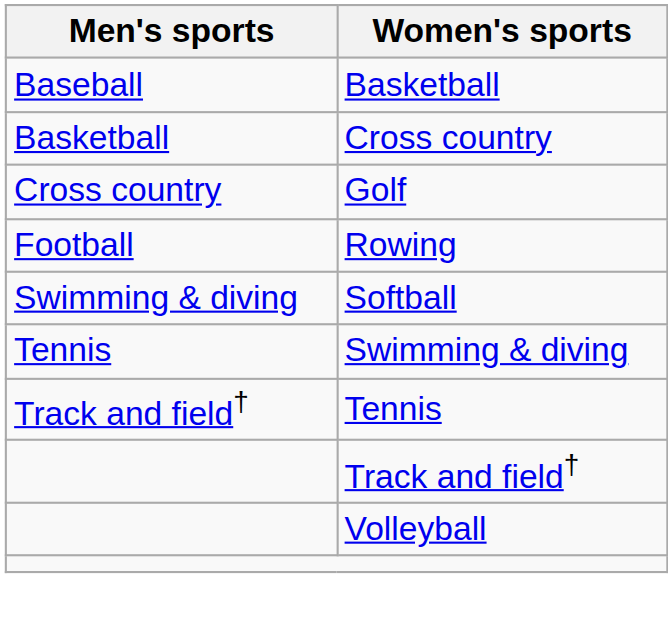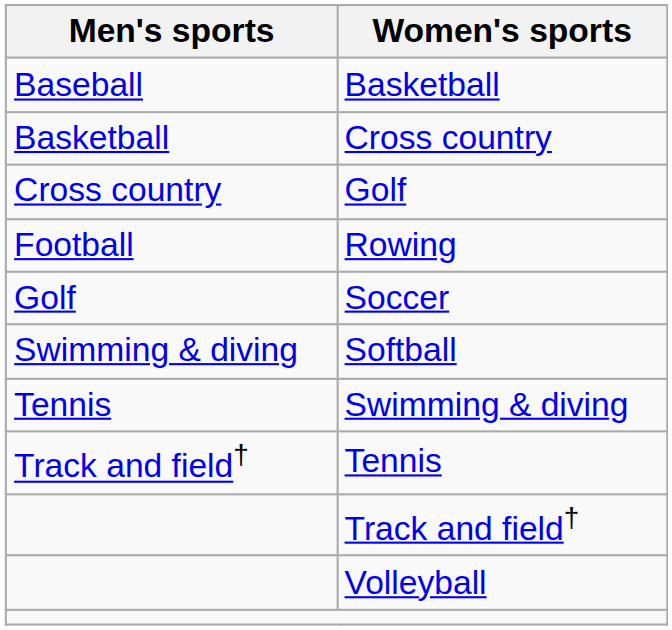+ row: (397, 297)
